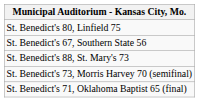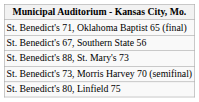(64, 27) St. Benedict's 80, Linfield 75 -> (97, 27) St. Benedict's 71, Oklahoma Baptist 65 (final)
(97, 89) St. Benedict's 71, Oklahoma Baptist 65 (final) -> (64, 89) St. Benedict's 80, Linfield 75
